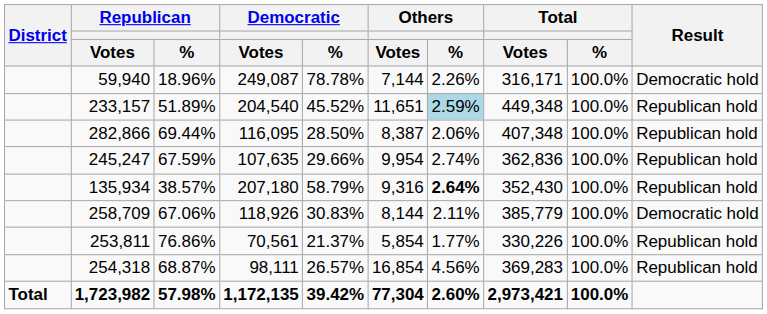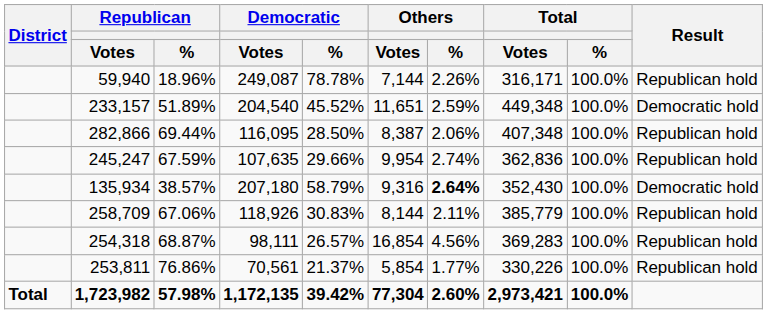(697, 79) Democratic hold -> (697, 79) Republican hold
(456, 106) lightblue background -> (456, 106) no background
(697, 106) Republican hold -> (697, 106) Democratic hold
(697, 187) Republican hold -> (697, 187) Democratic hold
(697, 214) Democratic hold -> (697, 214) Republican hold
rows swapped: (119, 267) <-> (120, 240)
